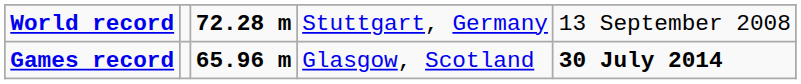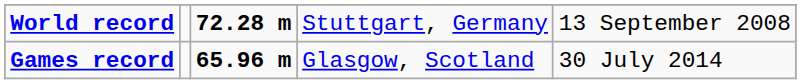(641, 60) bold -> (641, 60) normal
